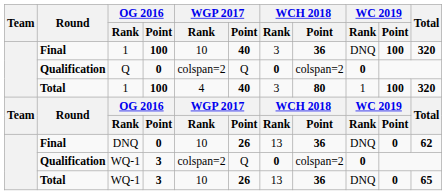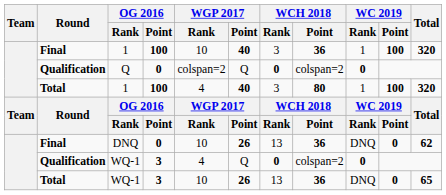(363, 50) DNQ -> (363, 50) 1
(201, 161) colspan=2 -> (201, 161) 4
